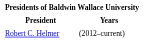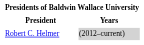(102, 34) no background -> (102, 34) lightgrey background
